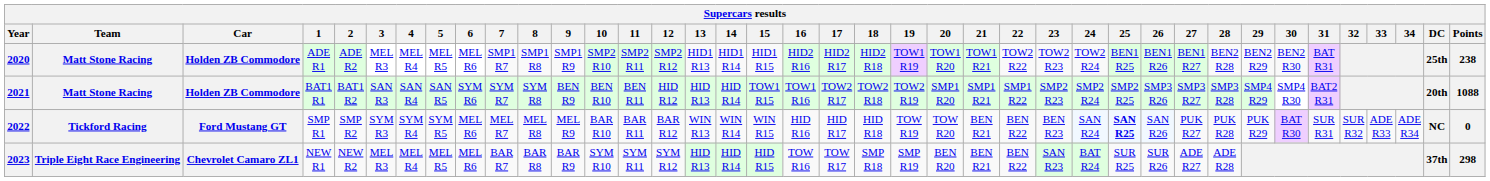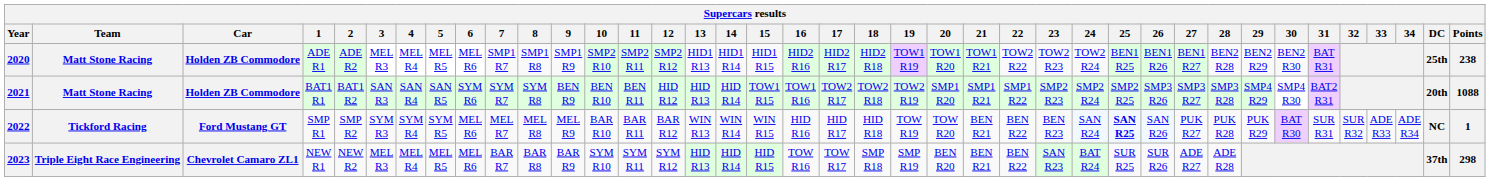(1468, 126) 0 -> (1468, 126) 1
